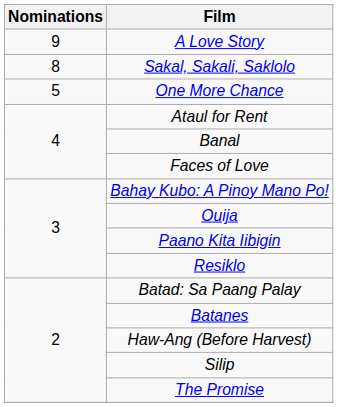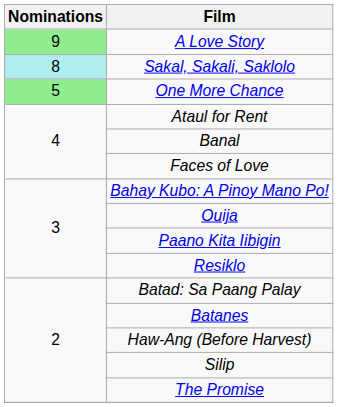(56, 41) no background -> (56, 41) lightgreen background
(56, 66) no background -> (56, 66) paleturquoise background
(56, 91) no background -> (56, 91) lightgreen background
